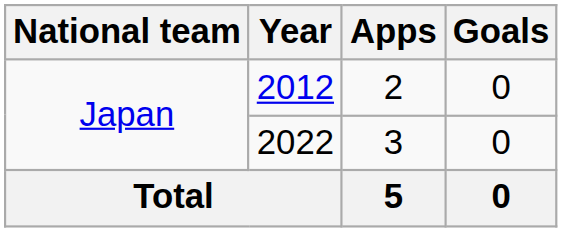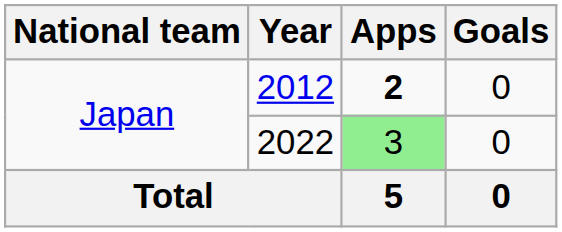(393, 87) normal -> (393, 87) bold
(393, 142) no background -> (393, 142) lightgreen background
